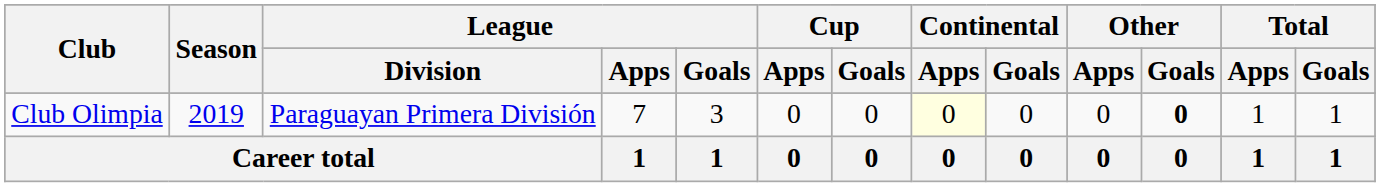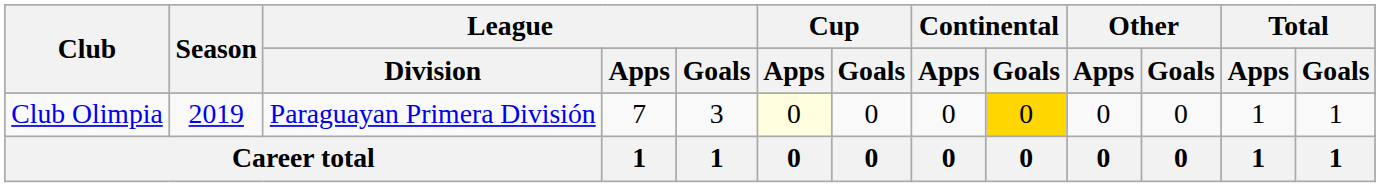(794, 114) no background -> (794, 114) lightyellow background
(949, 114) lightyellow background -> (949, 114) no background
(1026, 114) no background -> (1026, 114) gold background
(1181, 114) bold -> (1181, 114) normal
